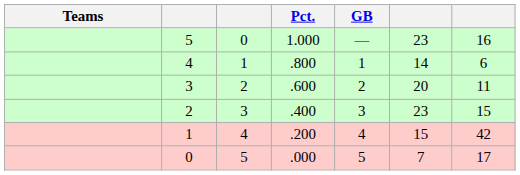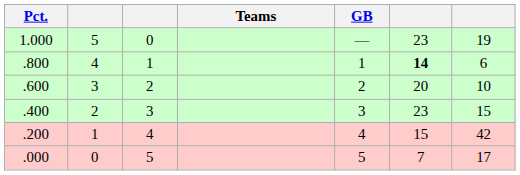columns swapped: (83, 16) <-> (303, 16)
(484, 39) 16 -> (484, 39) 19
(421, 63) normal -> (421, 63) bold
(484, 87) 11 -> (484, 87) 10
